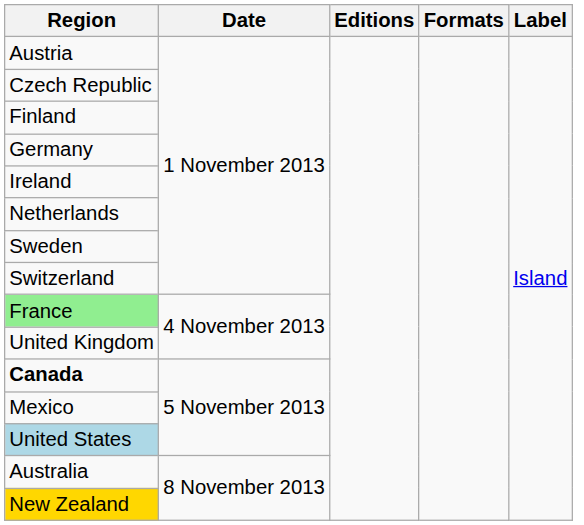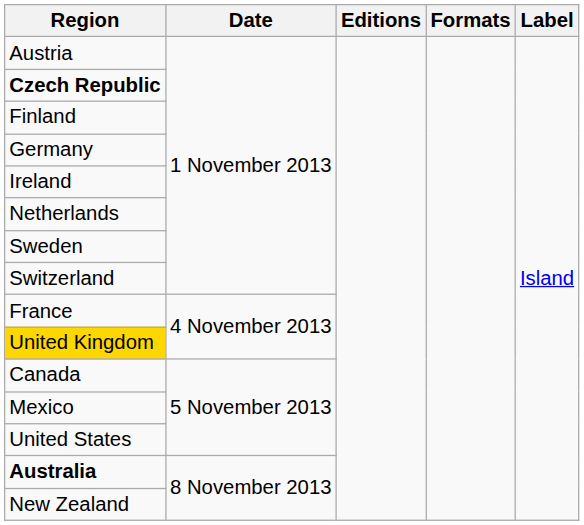(80, 85) normal -> (85, 85) bold
(41, 310) lightgreen background -> (41, 310) no background
(82, 342) no background -> (82, 342) gold background
(46, 375) bold -> (45, 375) normal
(70, 439) lightblue background -> (70, 439) no background
(49, 471) normal -> (53, 471) bold
(69, 504) gold background -> (69, 504) no background
